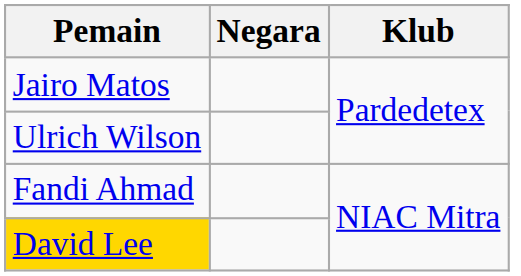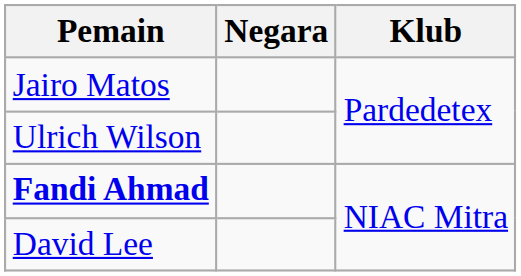(103, 190) normal -> (111, 190) bold
(83, 243) gold background -> (83, 243) no background
